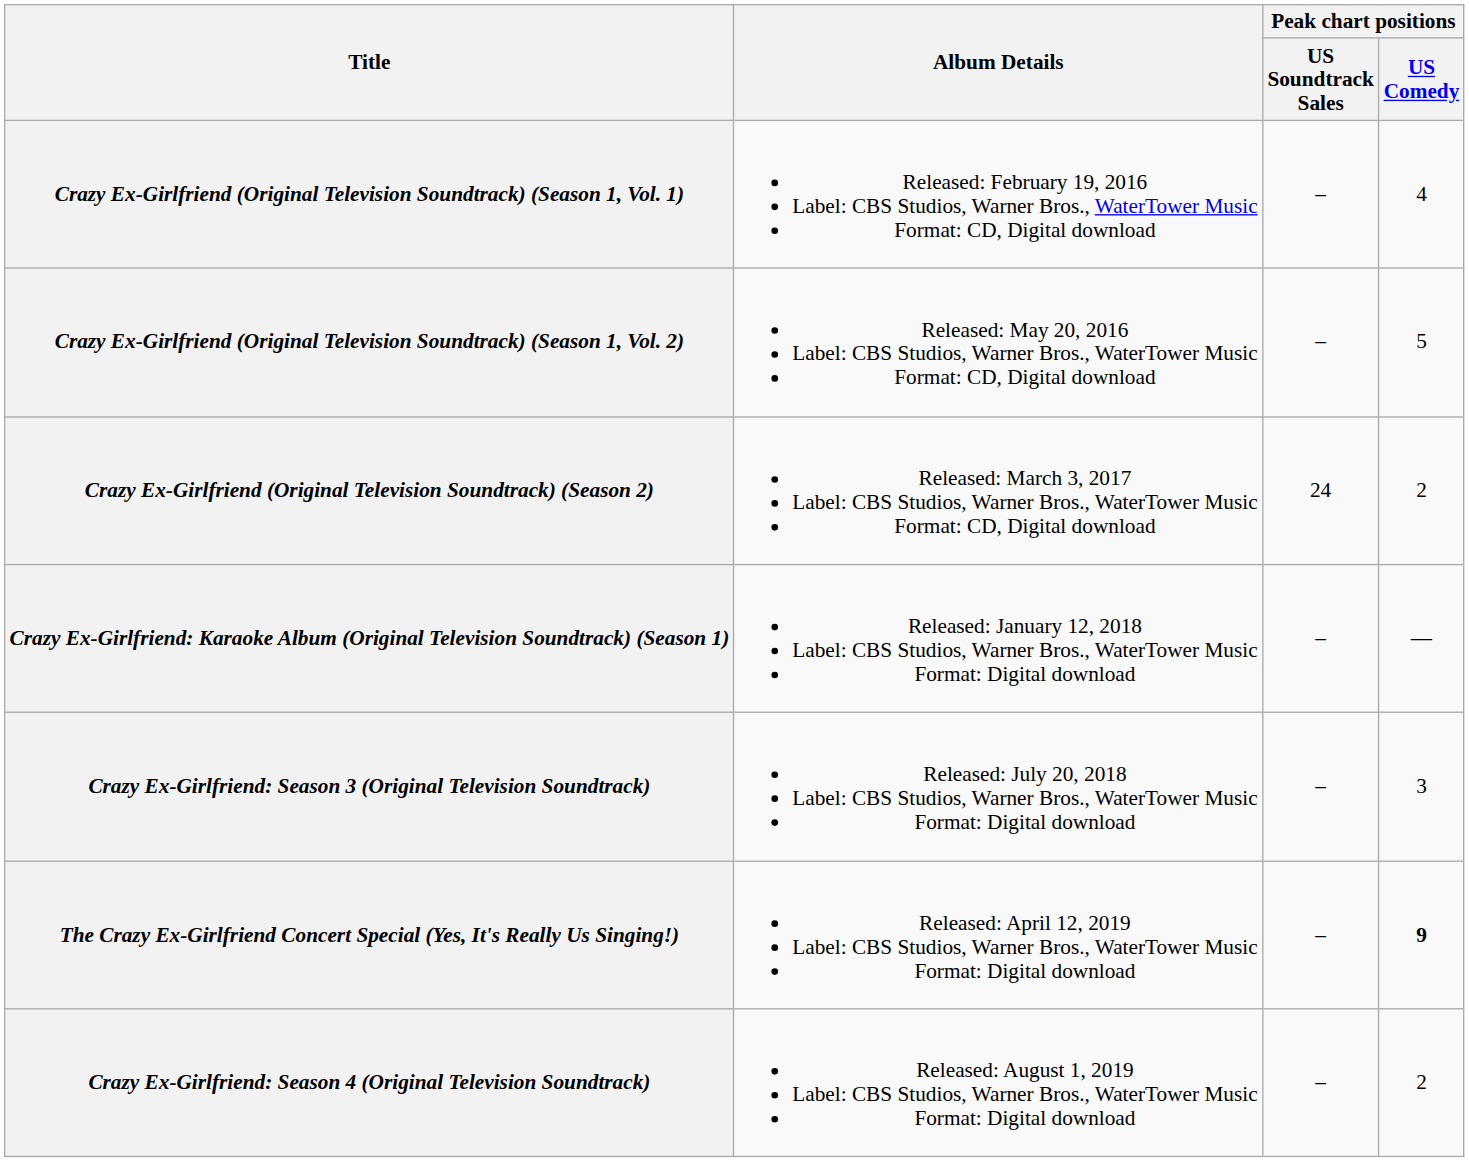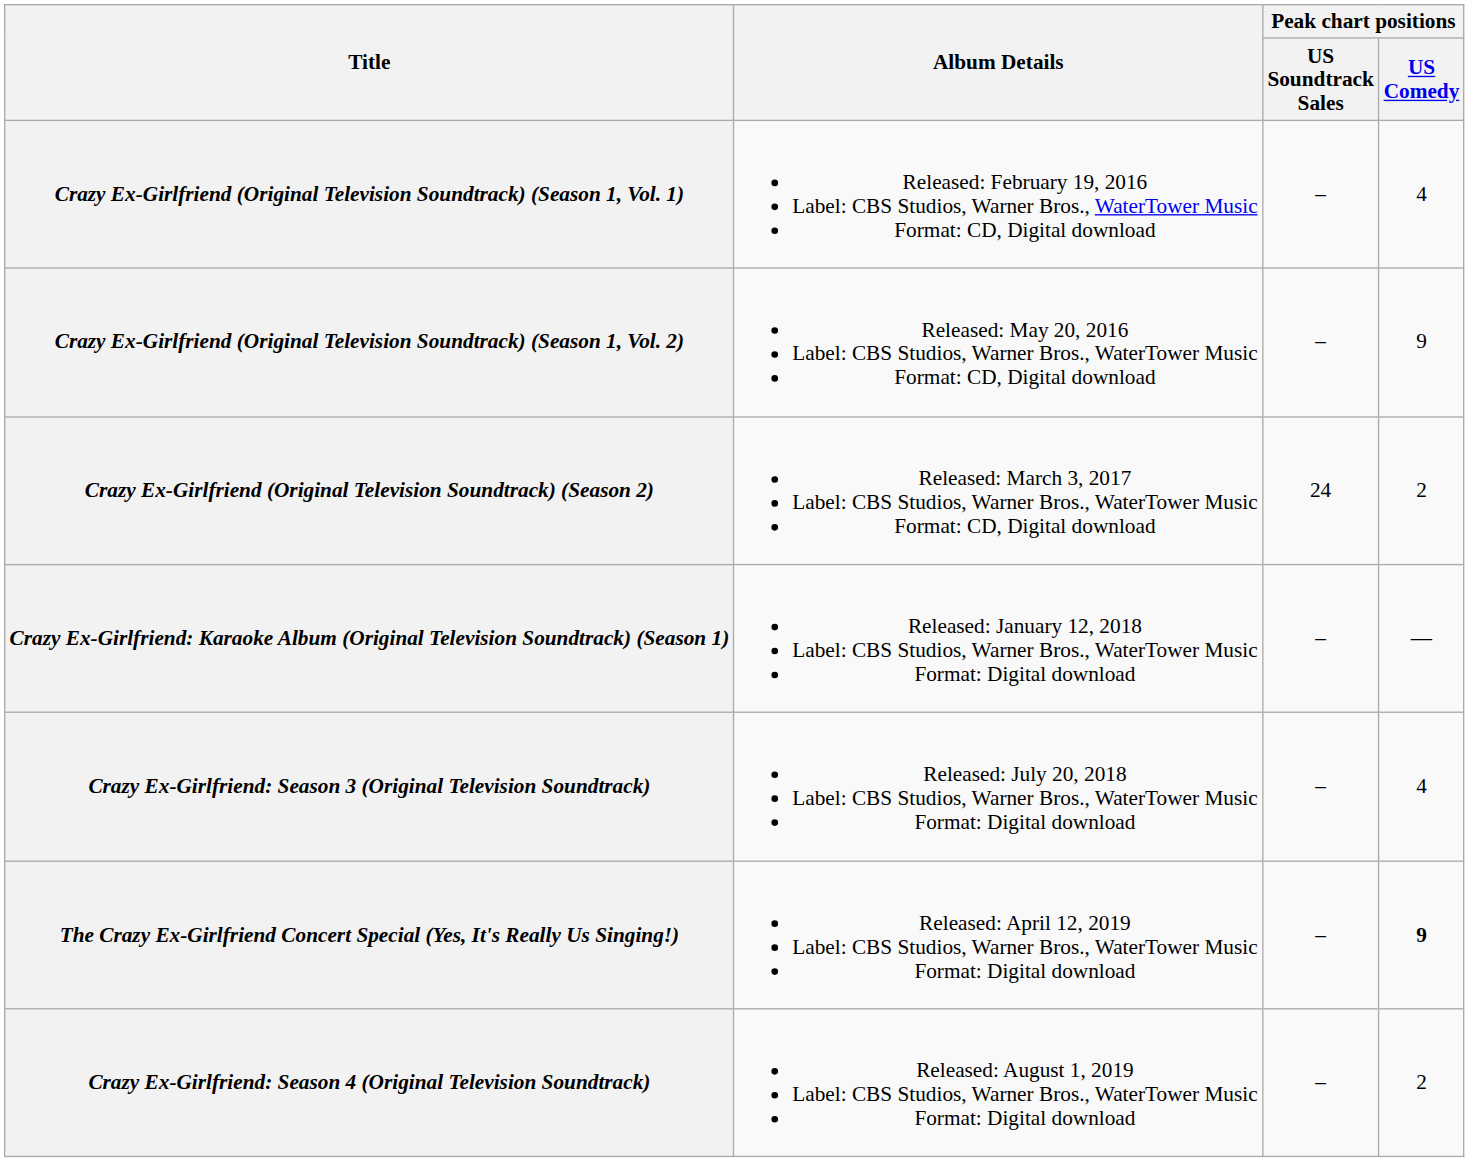(1421, 342) 5 -> (1421, 342) 9
(1421, 786) 3 -> (1421, 786) 4
